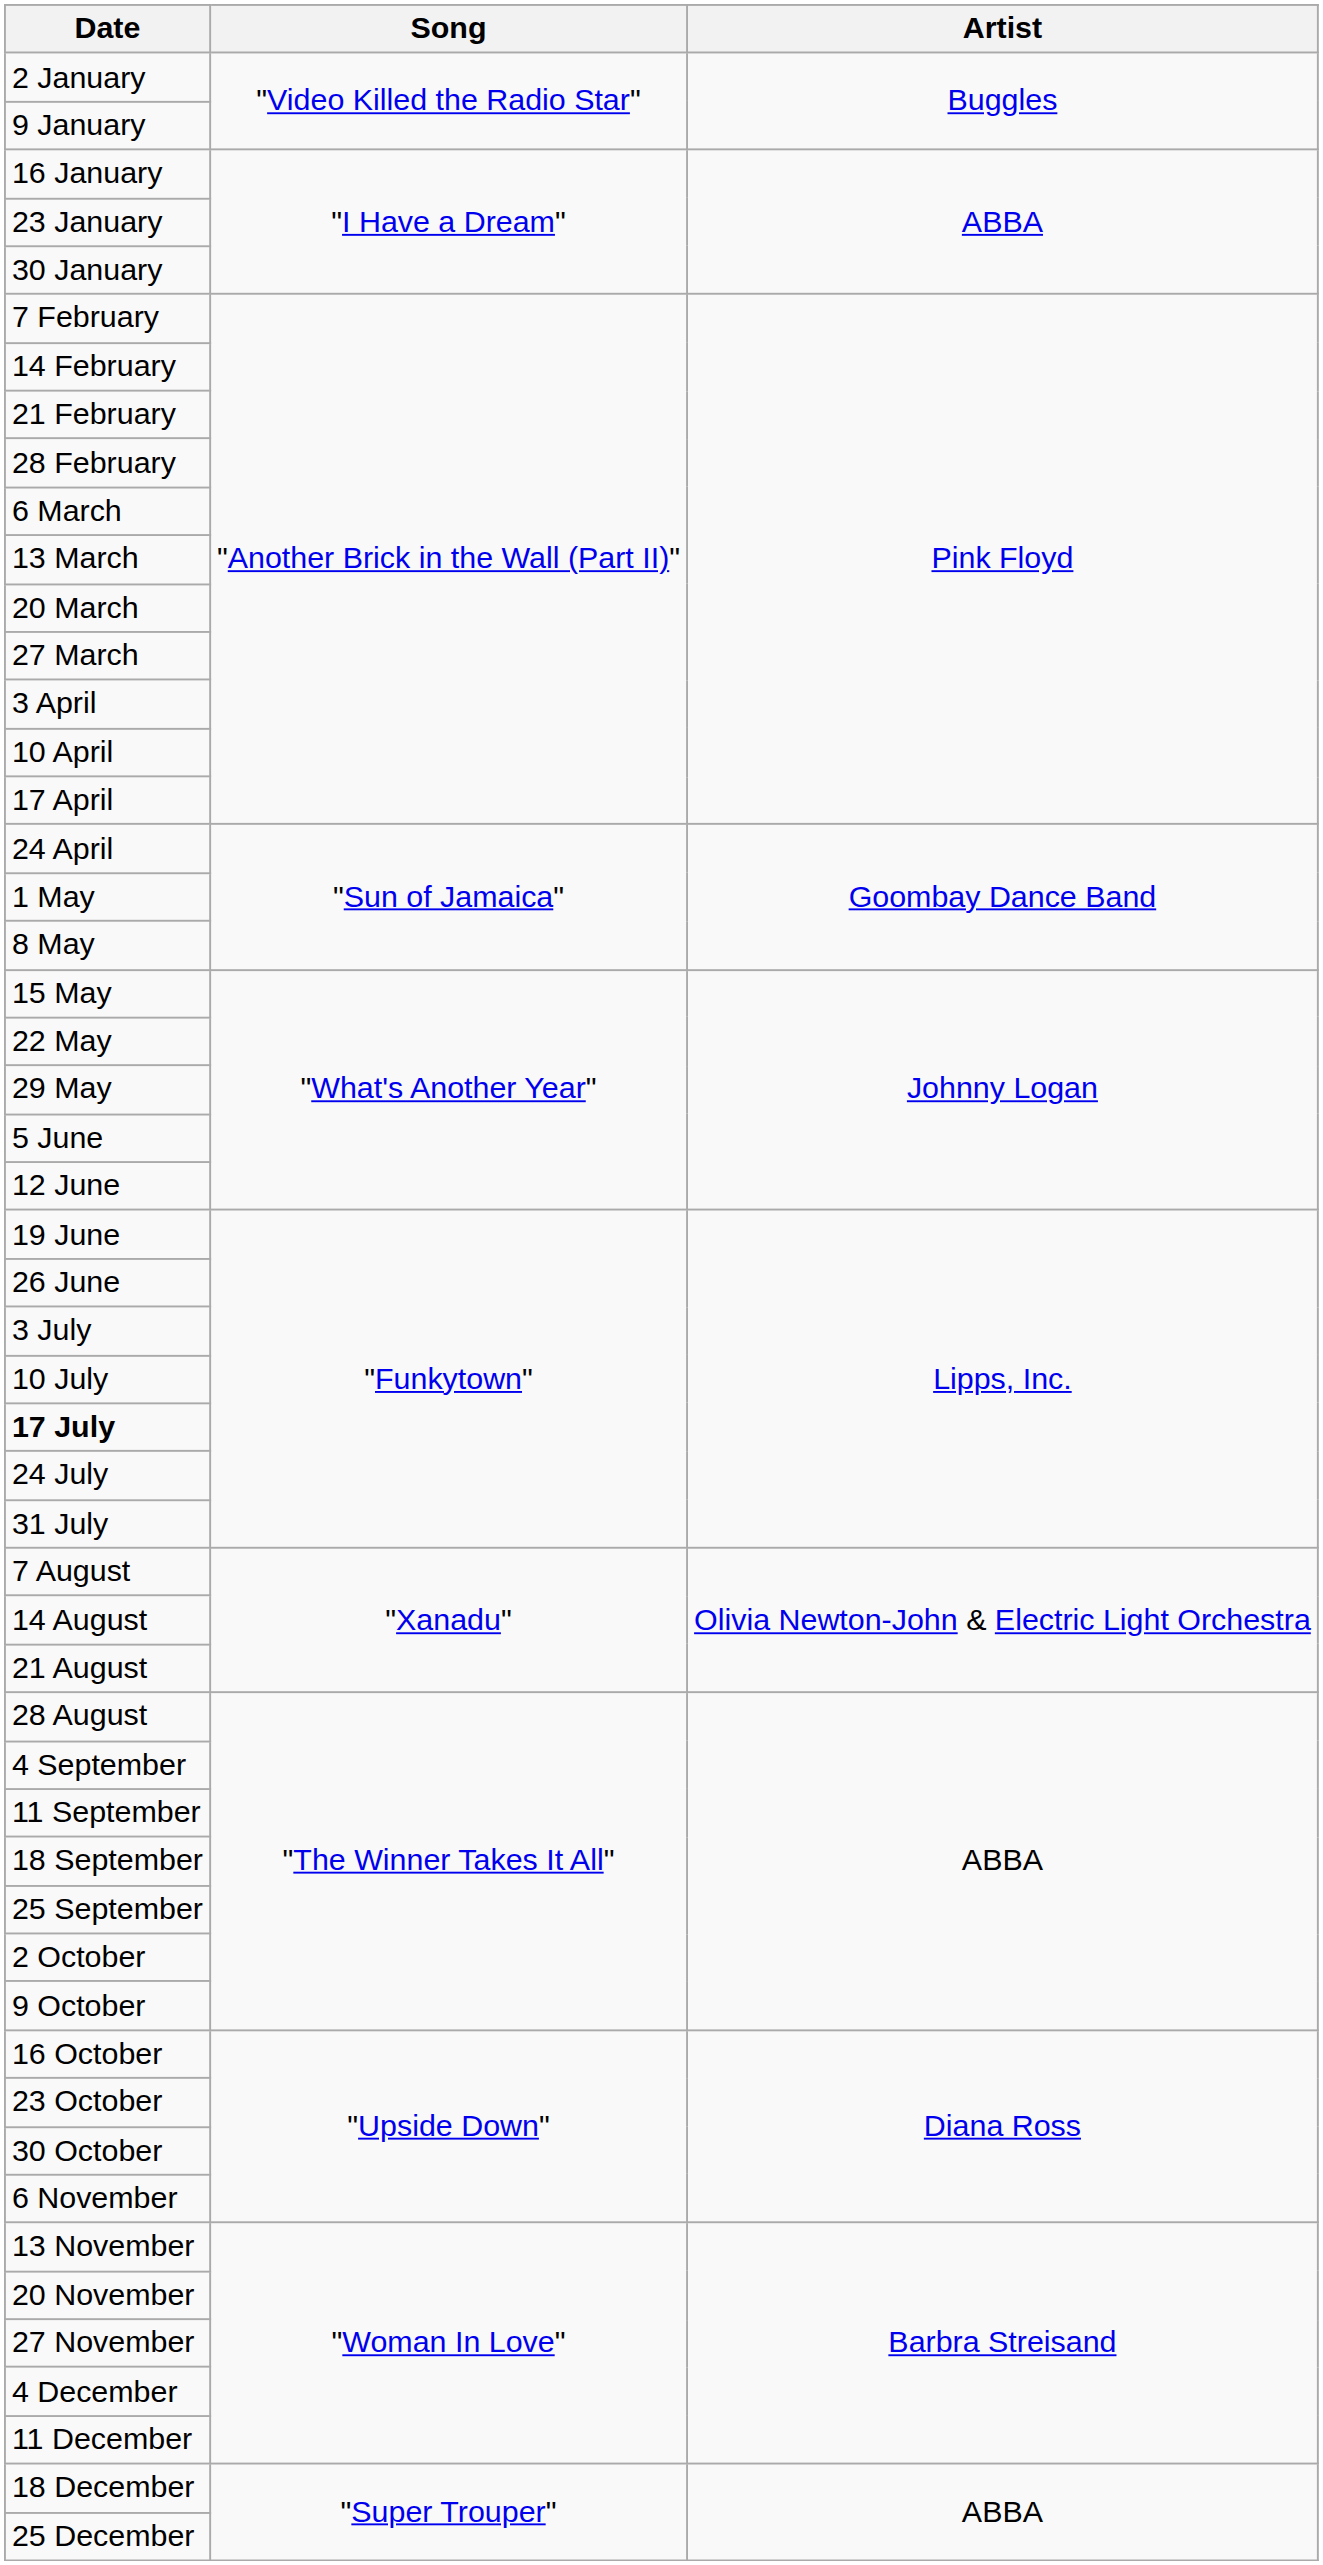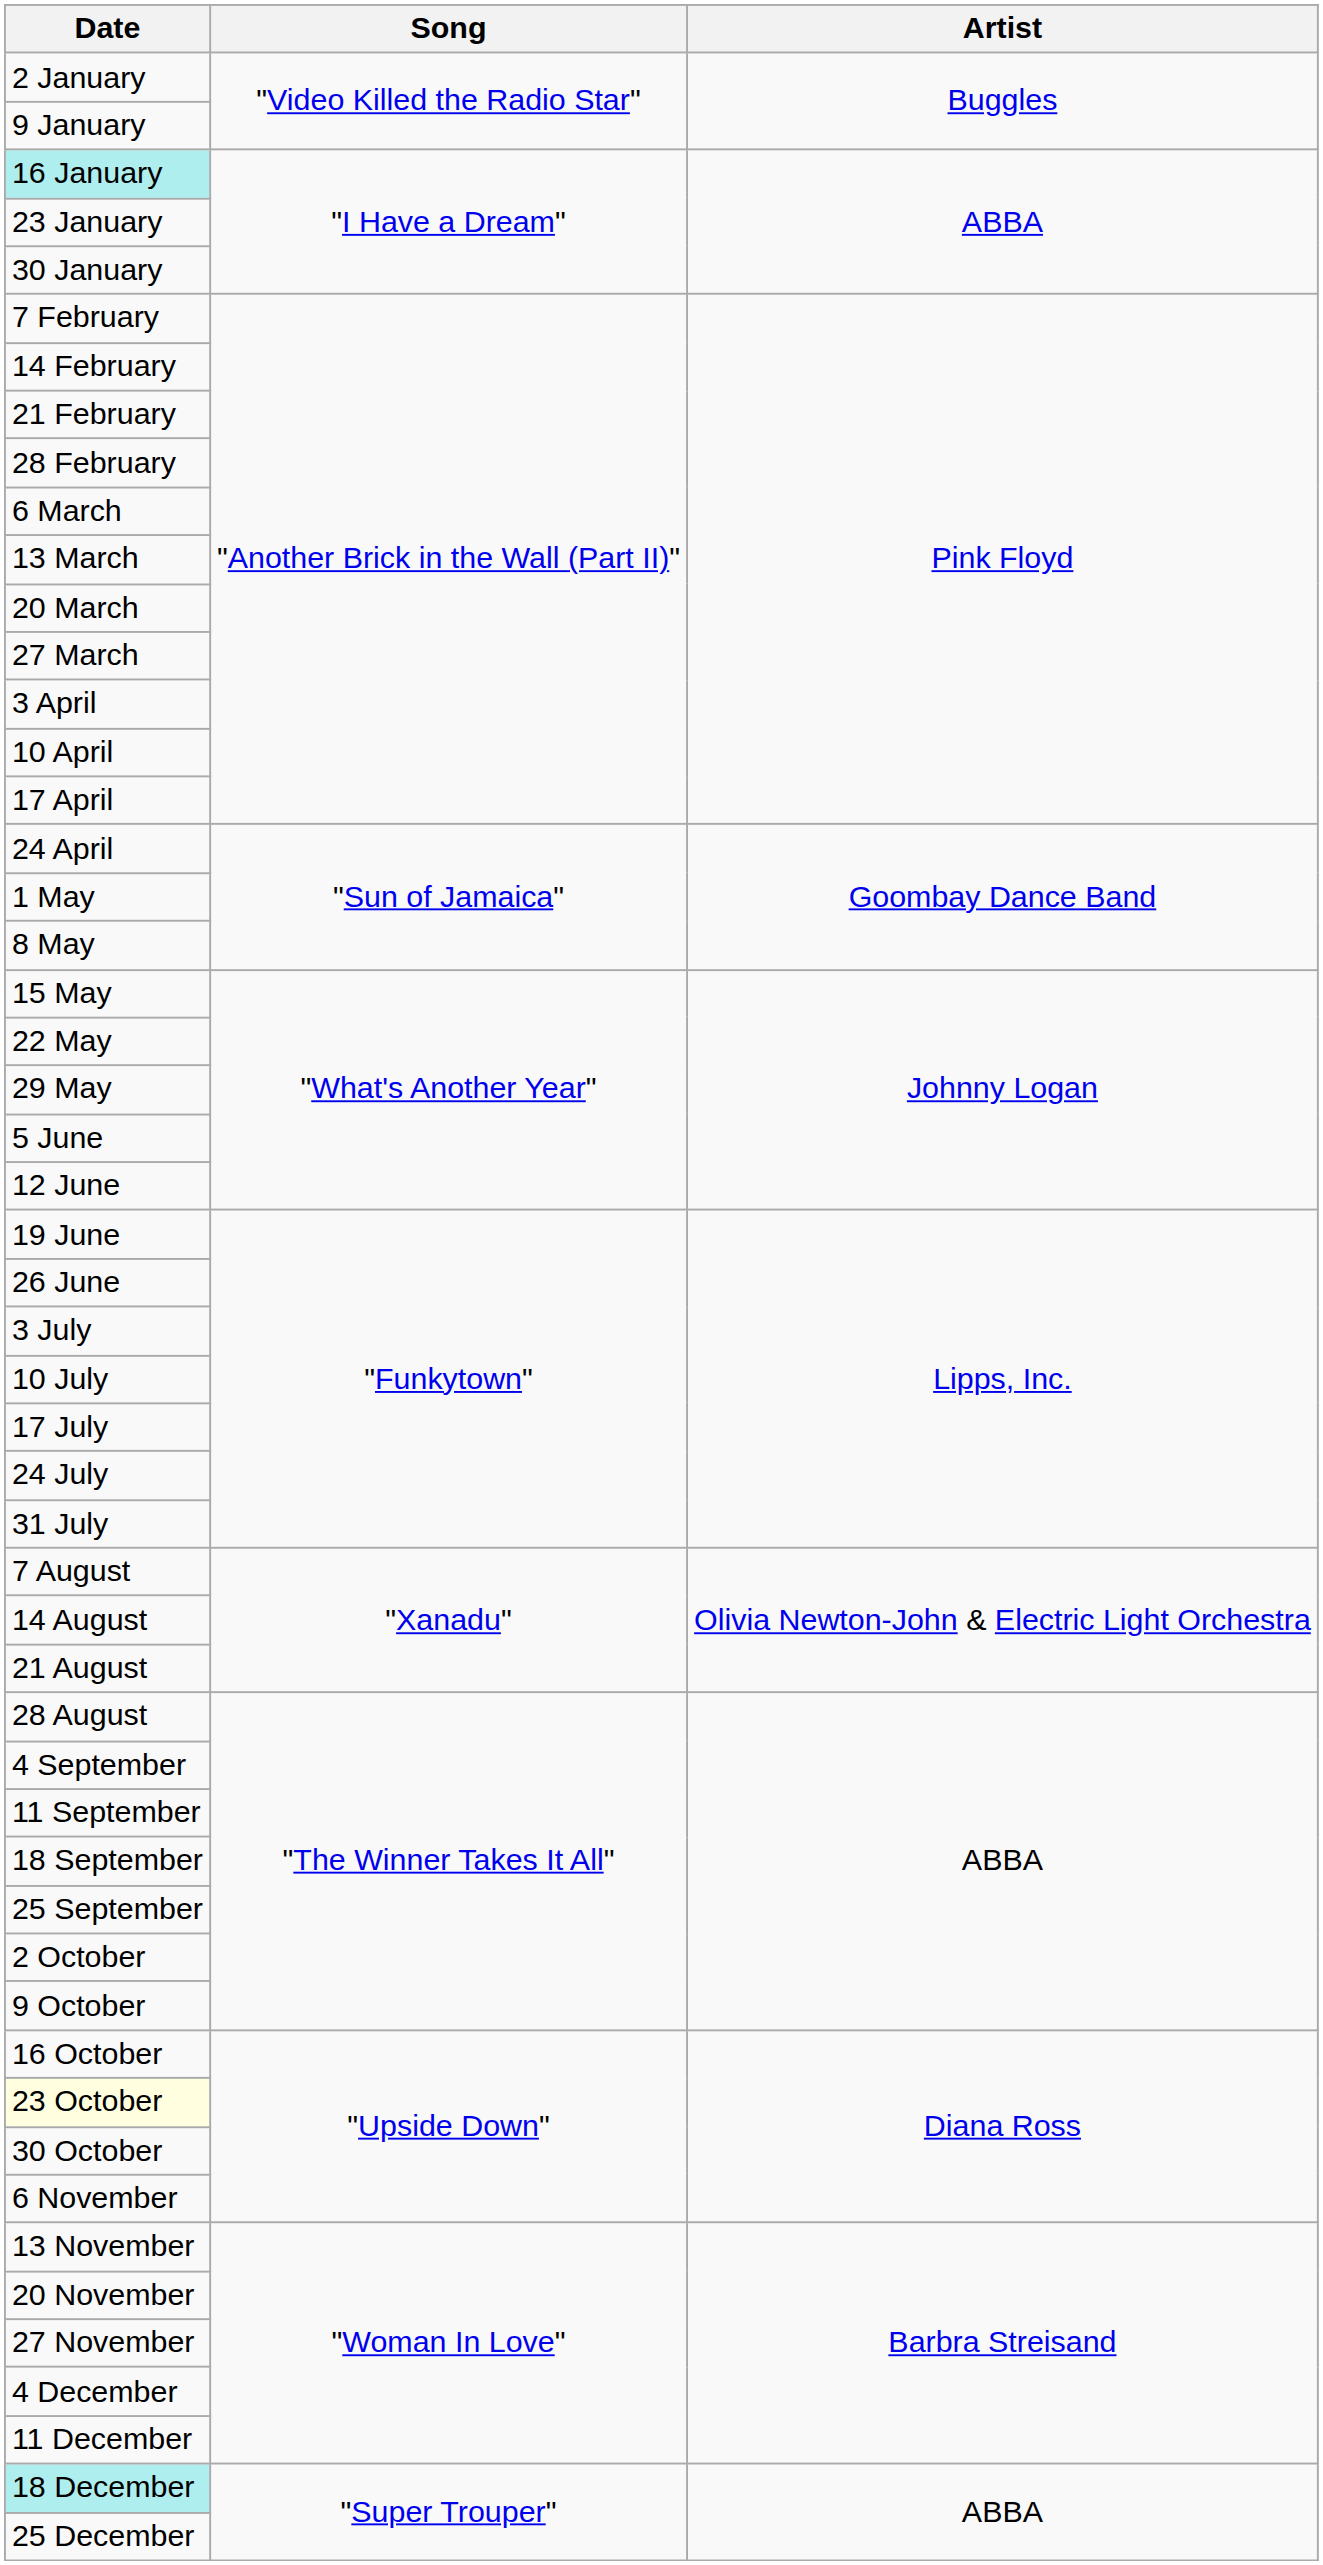(87, 173) no background -> (87, 173) paleturquoise background
(64, 1426) bold -> (60, 1426) normal
(87, 2101) no background -> (87, 2101) lightyellow background
(103, 2487) no background -> (103, 2487) paleturquoise background
